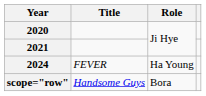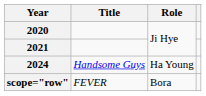(90, 64) FEVER -> (109, 64) Handsome Guys
(109, 82) Handsome Guys -> (90, 82) FEVER
